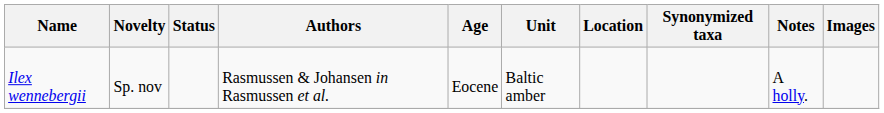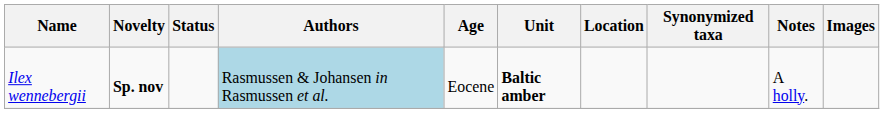(138, 86) normal -> (138, 86) bold
(305, 86) no background -> (305, 86) lightblue background
(525, 86) normal -> (523, 86) bold
